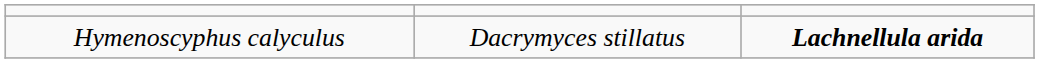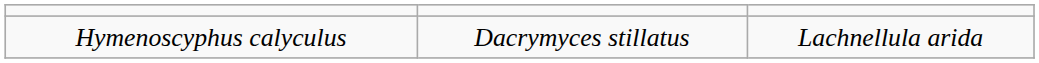(888, 36) bold -> (891, 36) normal
